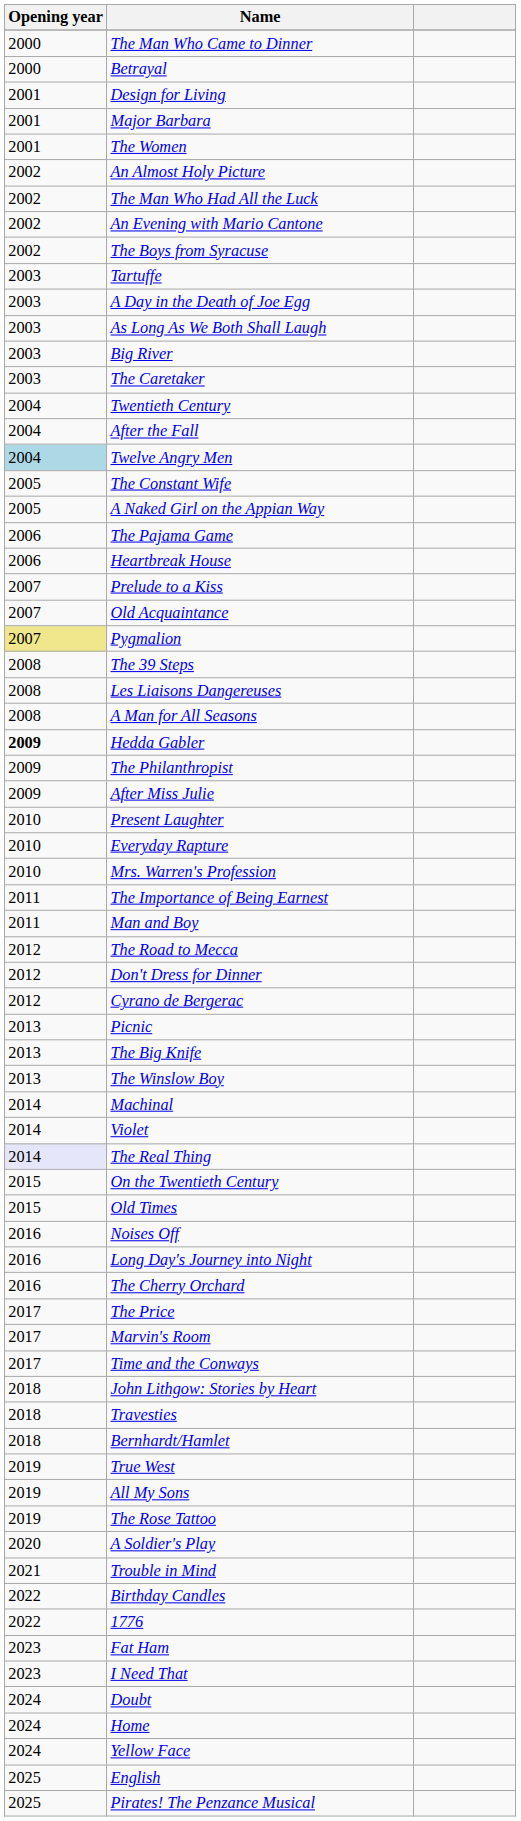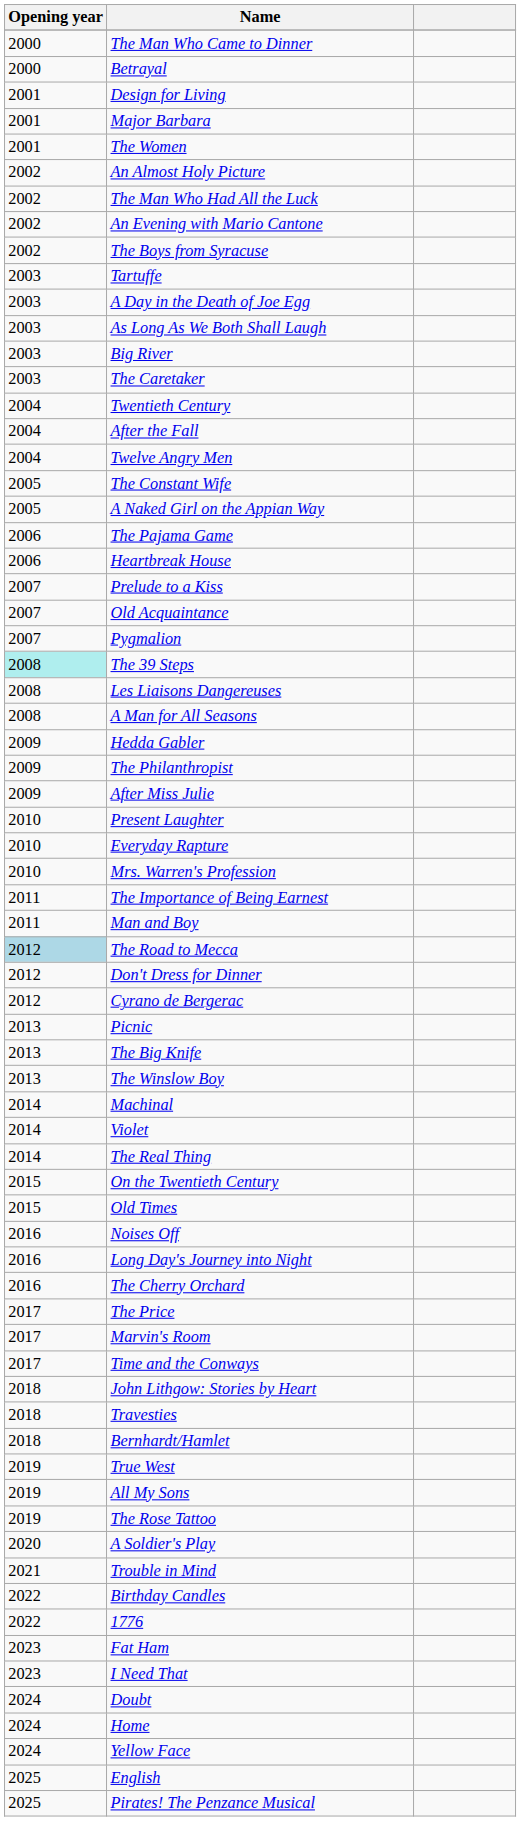(25, 457) lightblue background -> (25, 457) no background
(25, 638) khaki background -> (25, 638) no background
(25, 664) no background -> (25, 664) paleturquoise background
(25, 742) bold -> (25, 742) normal
(25, 949) no background -> (25, 949) lightblue background
(25, 1156) lavender background -> (25, 1156) no background
